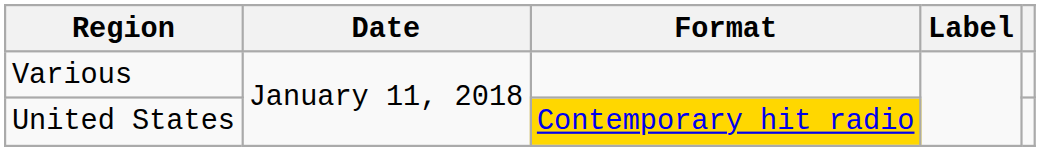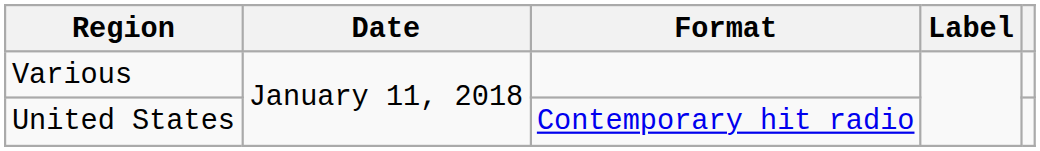(726, 122) gold background -> (726, 122) no background
